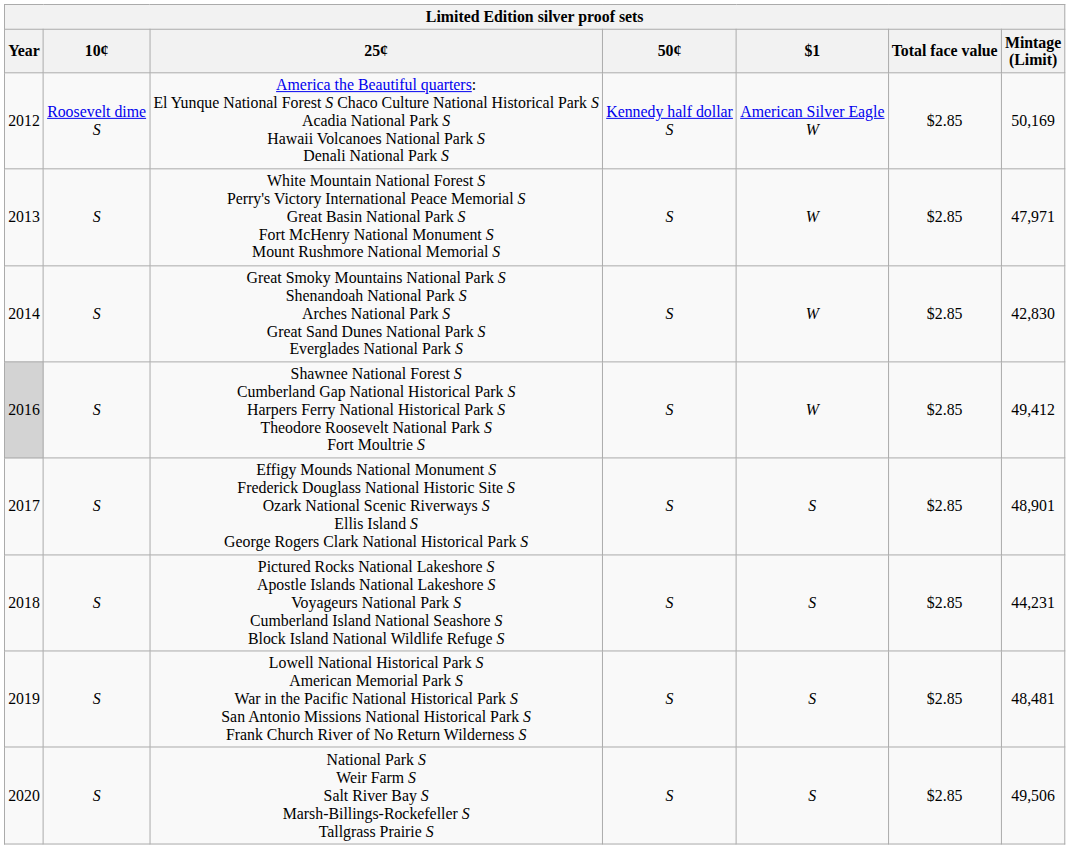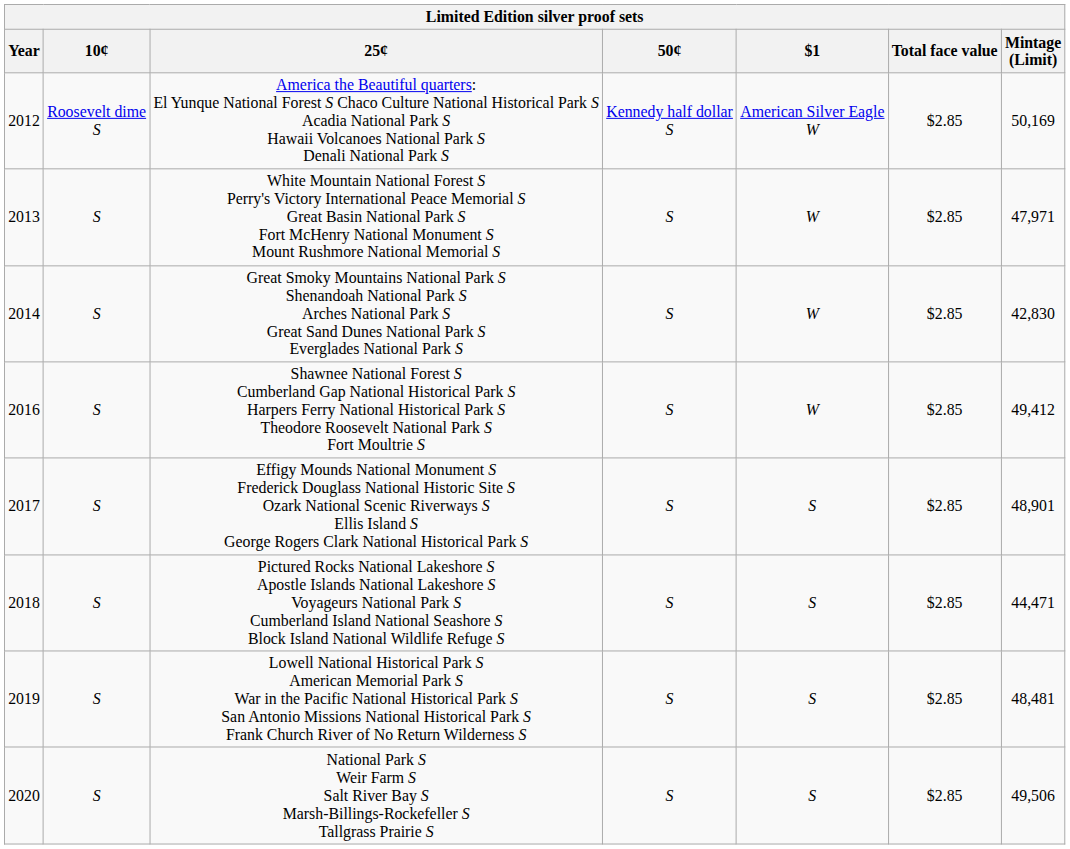(24, 409) lightgrey background -> (24, 409) no background
(1033, 602) 44,231 -> (1033, 602) 44,471
